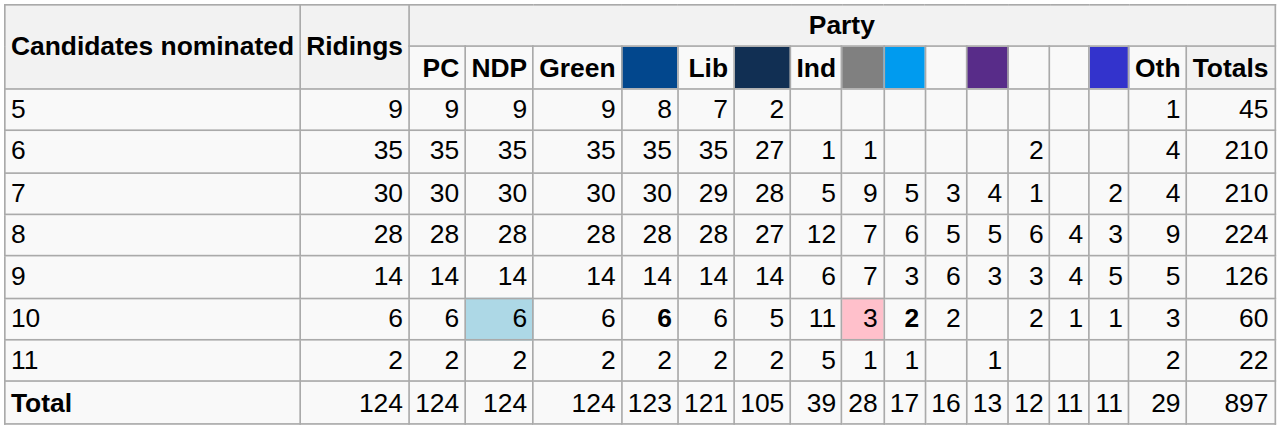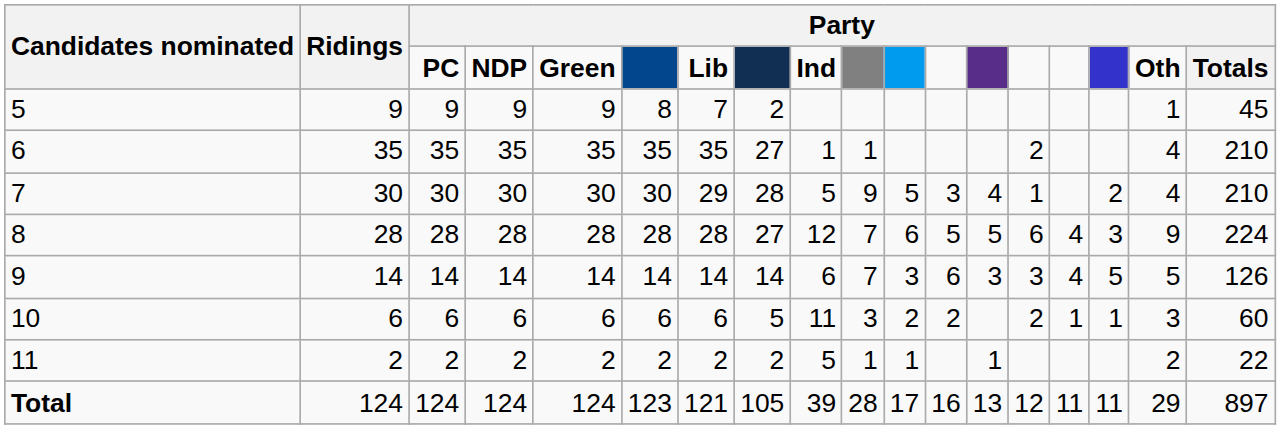(520, 318) lightblue background -> (520, 318) no background
(664, 318) bold -> (664, 318) normal
(870, 318) pink background -> (870, 318) no background
(912, 318) bold -> (912, 318) normal
